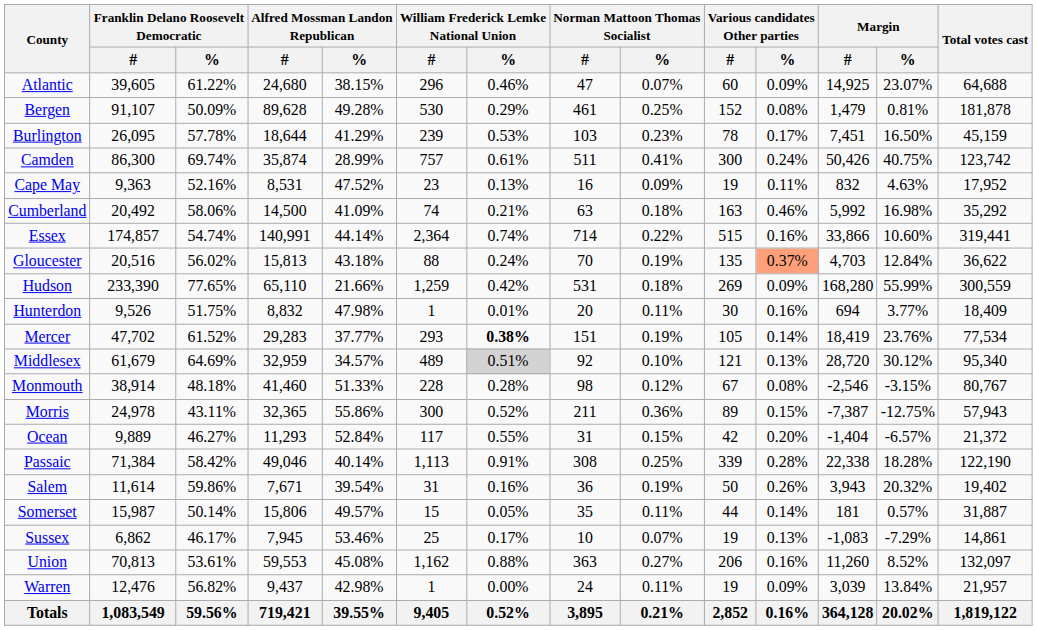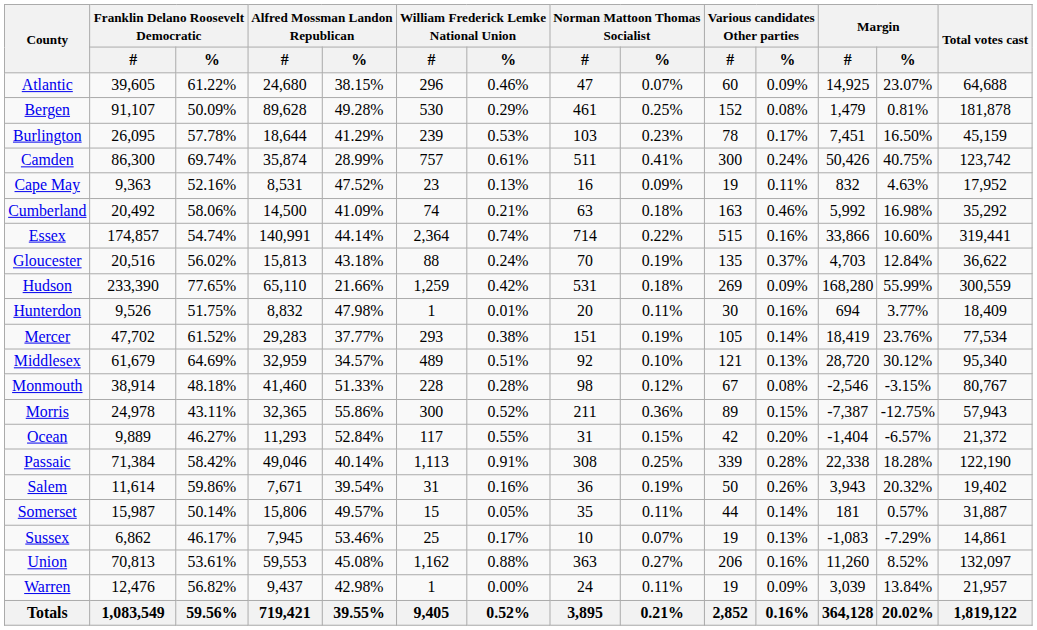(787, 260) lightsalmon background -> (787, 260) no background
(508, 336) bold -> (508, 336) normal
(508, 361) lightgrey background -> (508, 361) no background
